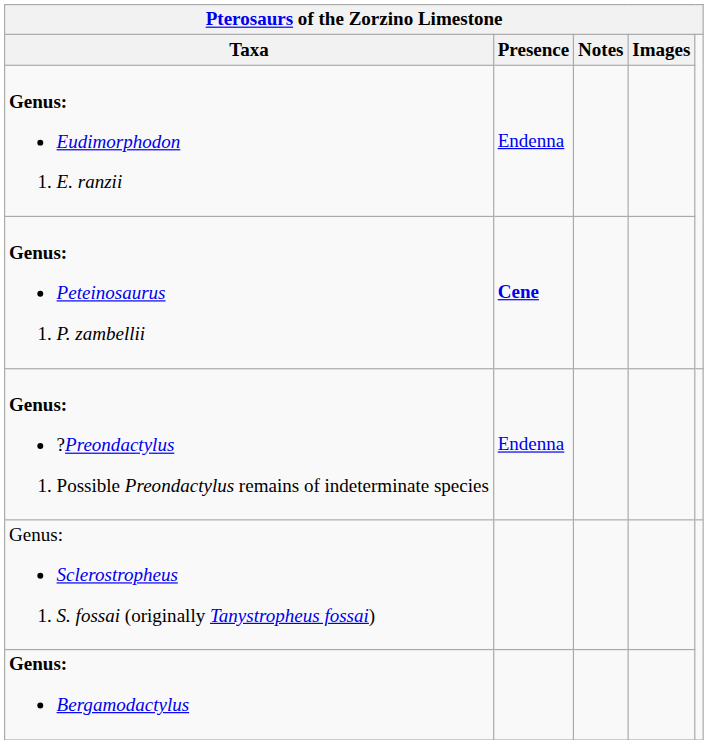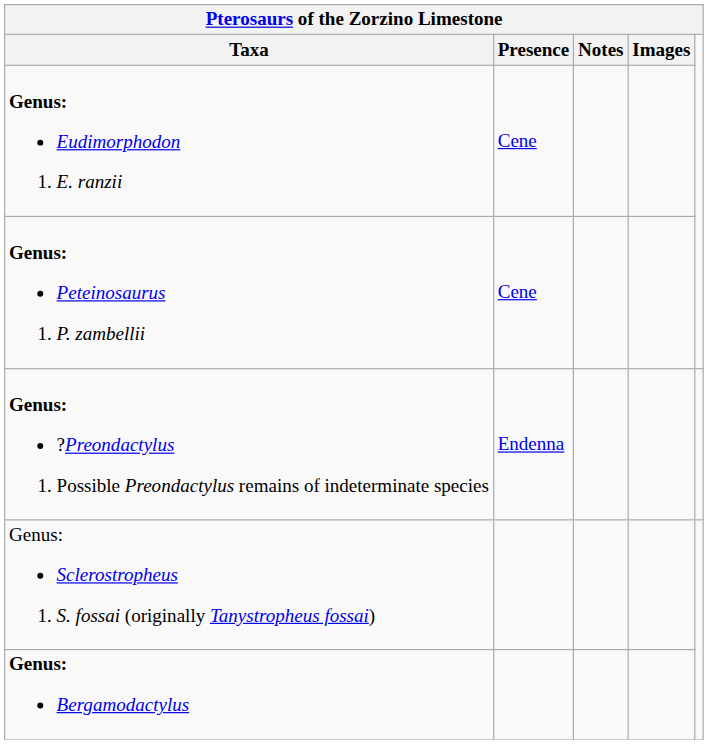(531, 140) Endenna -> (517, 140) Cene
(518, 292) bold -> (517, 292) normal
